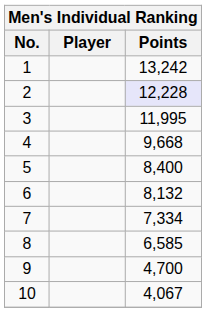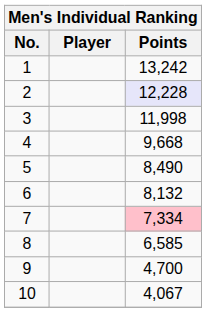(163, 118) 11,995 -> (163, 118) 11,998
(163, 168) 8,400 -> (163, 168) 8,490
(163, 218) no background -> (163, 218) pink background
